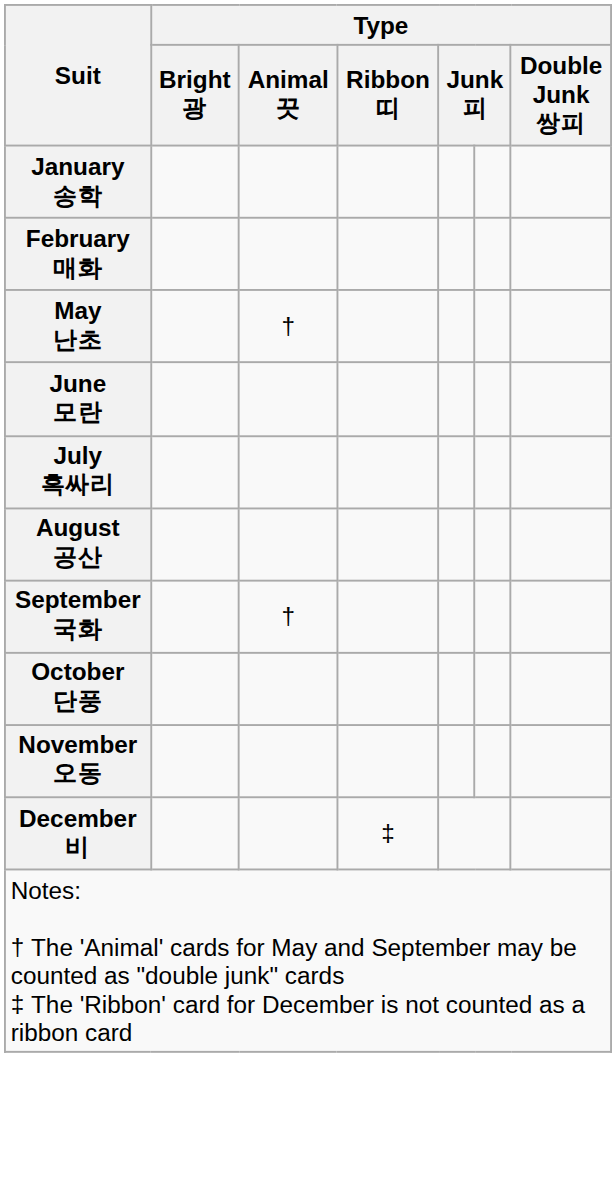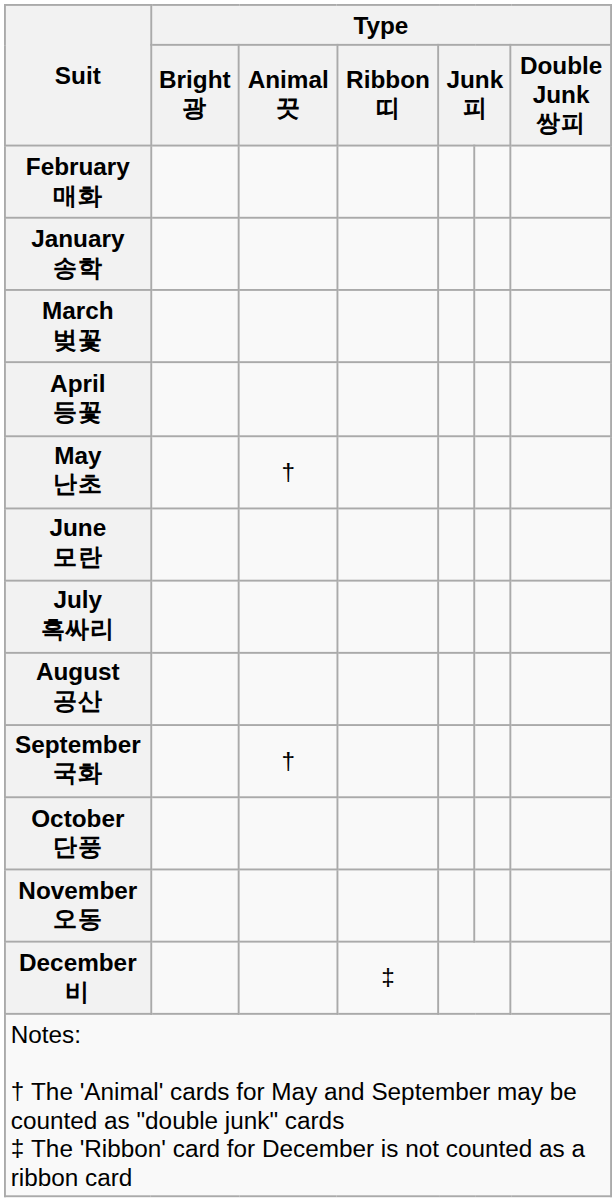rows swapped: (78, 180) <-> (78, 252)
+ row: (78, 325)
+ row: (78, 397)
